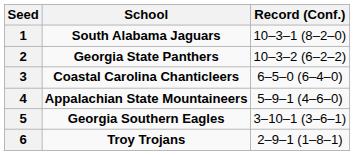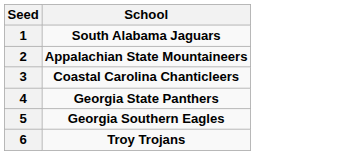- column: (300, 15)
(146, 56) Georgia State Panthers -> (146, 56) Appalachian State Mountaineers
(146, 98) Appalachian State Mountaineers -> (146, 98) Georgia State Panthers
